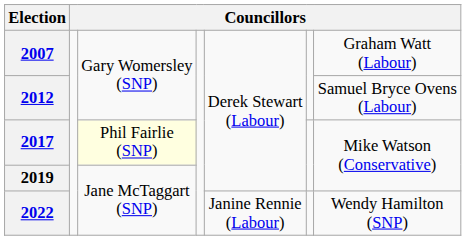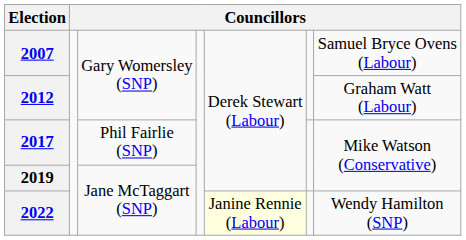(387, 52) Graham Watt (Labour) -> (387, 52) Samuel Bryce Ovens (Labour)
(387, 97) Samuel Bryce Ovens (Labour) -> (387, 97) Graham Watt (Labour)
(137, 142) lightyellow background -> (137, 142) no background
(255, 213) no background -> (255, 213) lightyellow background
